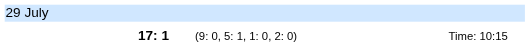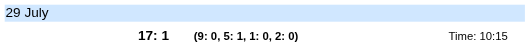(246, 36) normal -> (246, 35) bold
